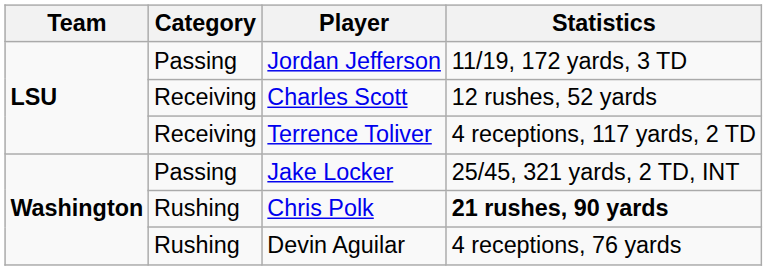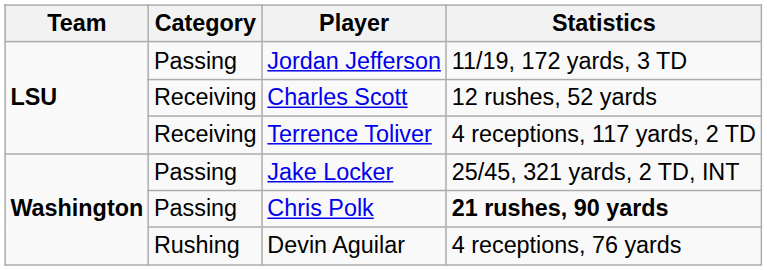(197, 208) Rushing -> (196, 208) Passing
